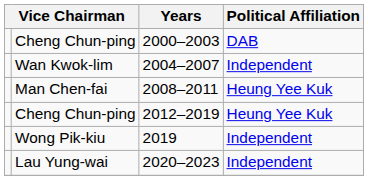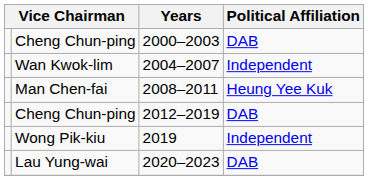(280, 114) Heung Yee Kuk -> (242, 114) DAB
(269, 162) Independent -> (242, 162) DAB
